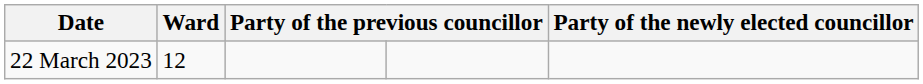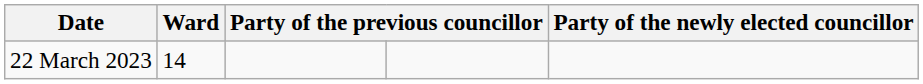(174, 59) 12 -> (174, 59) 14
